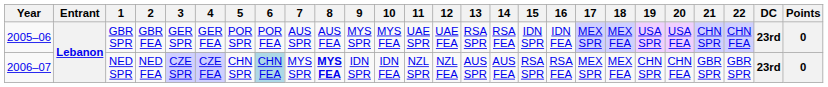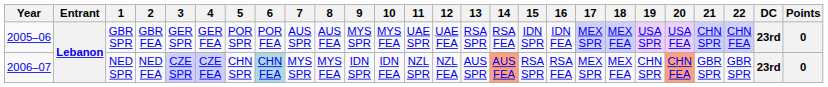(330, 67) bold -> (330, 67) normal
(504, 67) no background -> (504, 67) lightsalmon background
(680, 67) no background -> (680, 67) lightsalmon background
